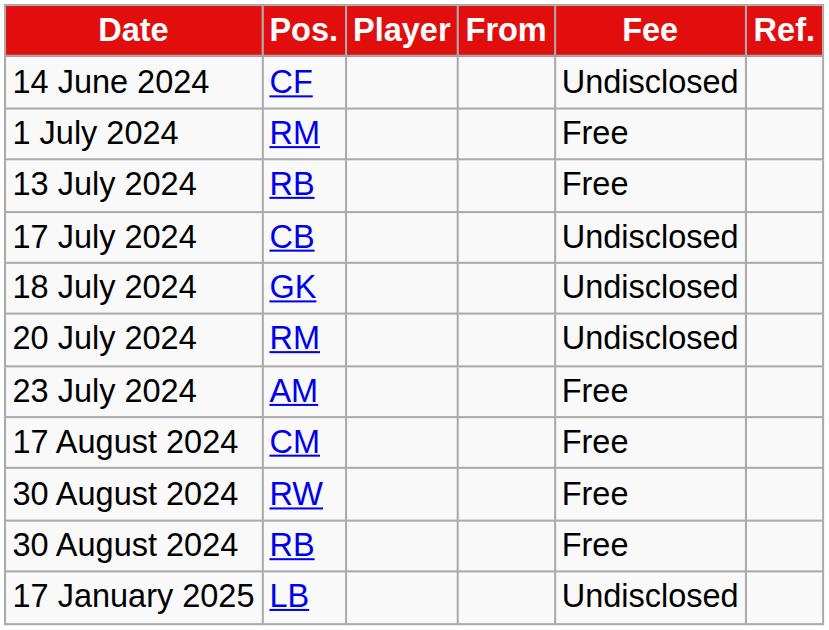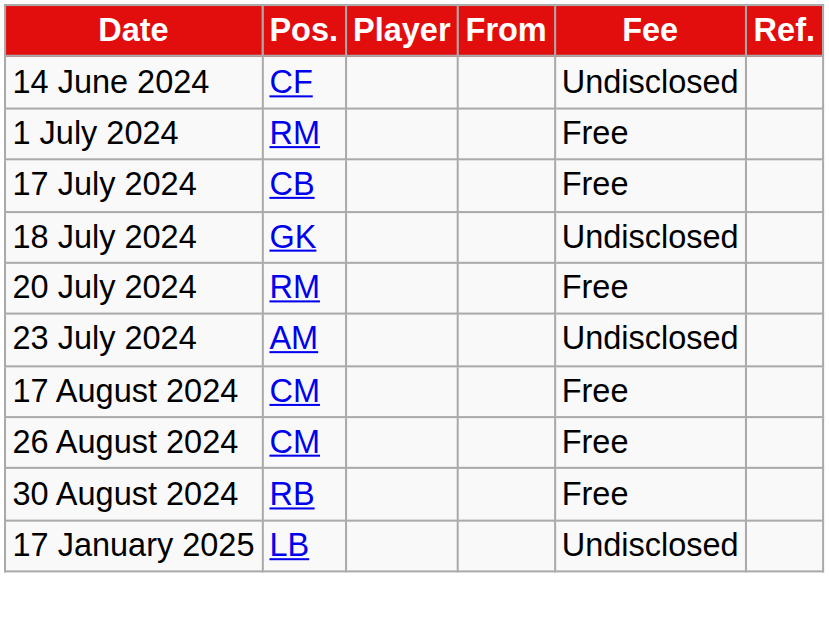- row: (105, 184)
(650, 236) Undisclosed -> (595, 184) Free
(650, 339) Undisclosed -> (595, 287) Free
(595, 390) Free -> (650, 339) Undisclosed
+ row: (125, 442)
- row: (125, 493)
